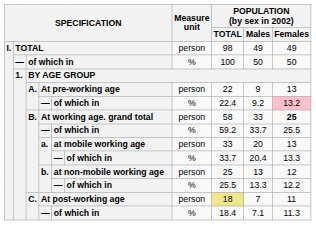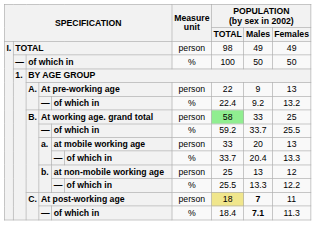(292, 103) pink background -> (292, 103) no background
(228, 116) no background -> (228, 116) lightgreen background
(292, 116) bold -> (292, 116) normal
(258, 199) normal -> (258, 199) bold
(258, 212) normal -> (258, 212) bold
